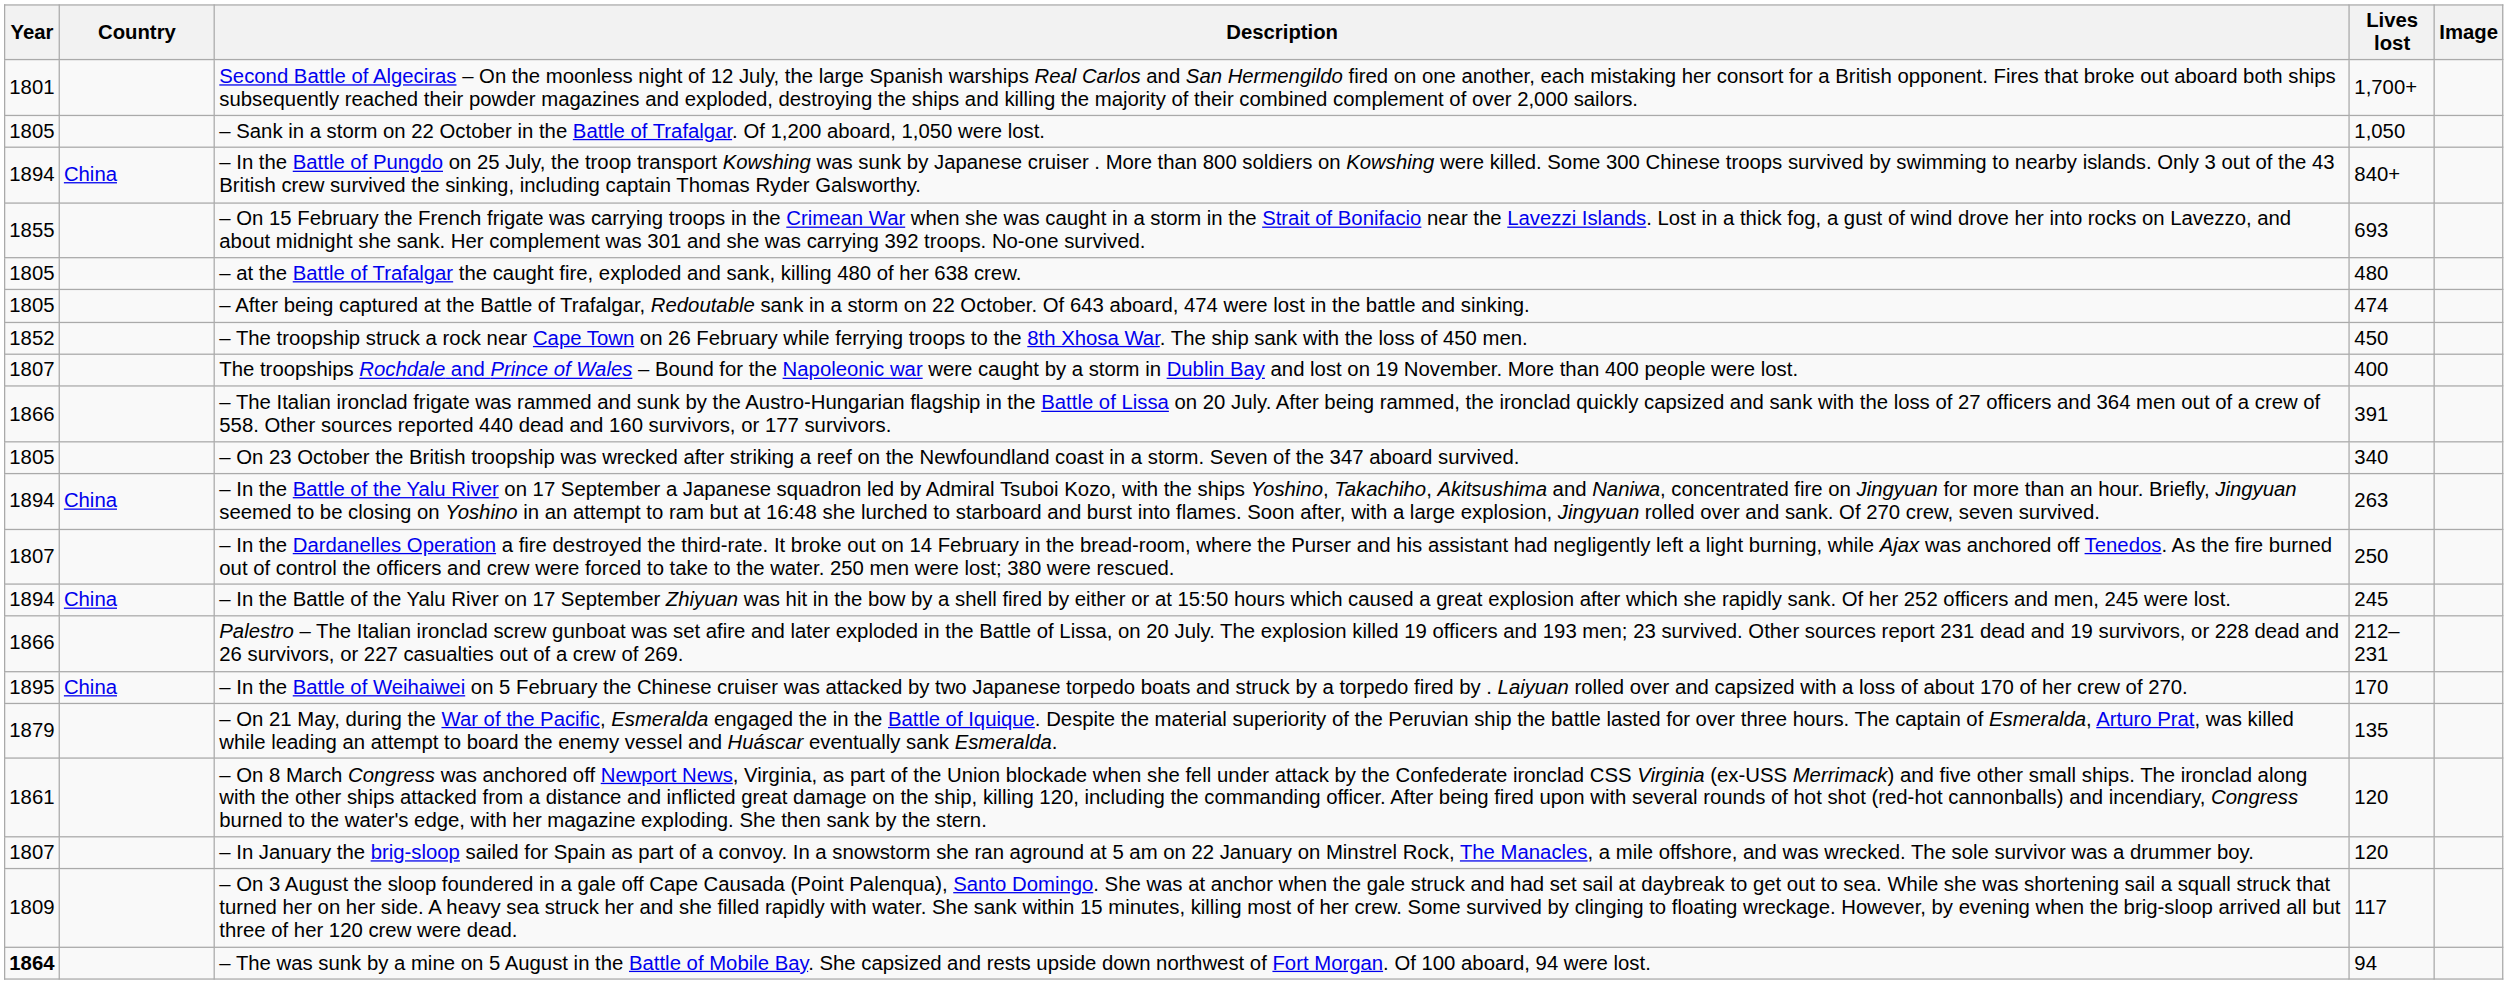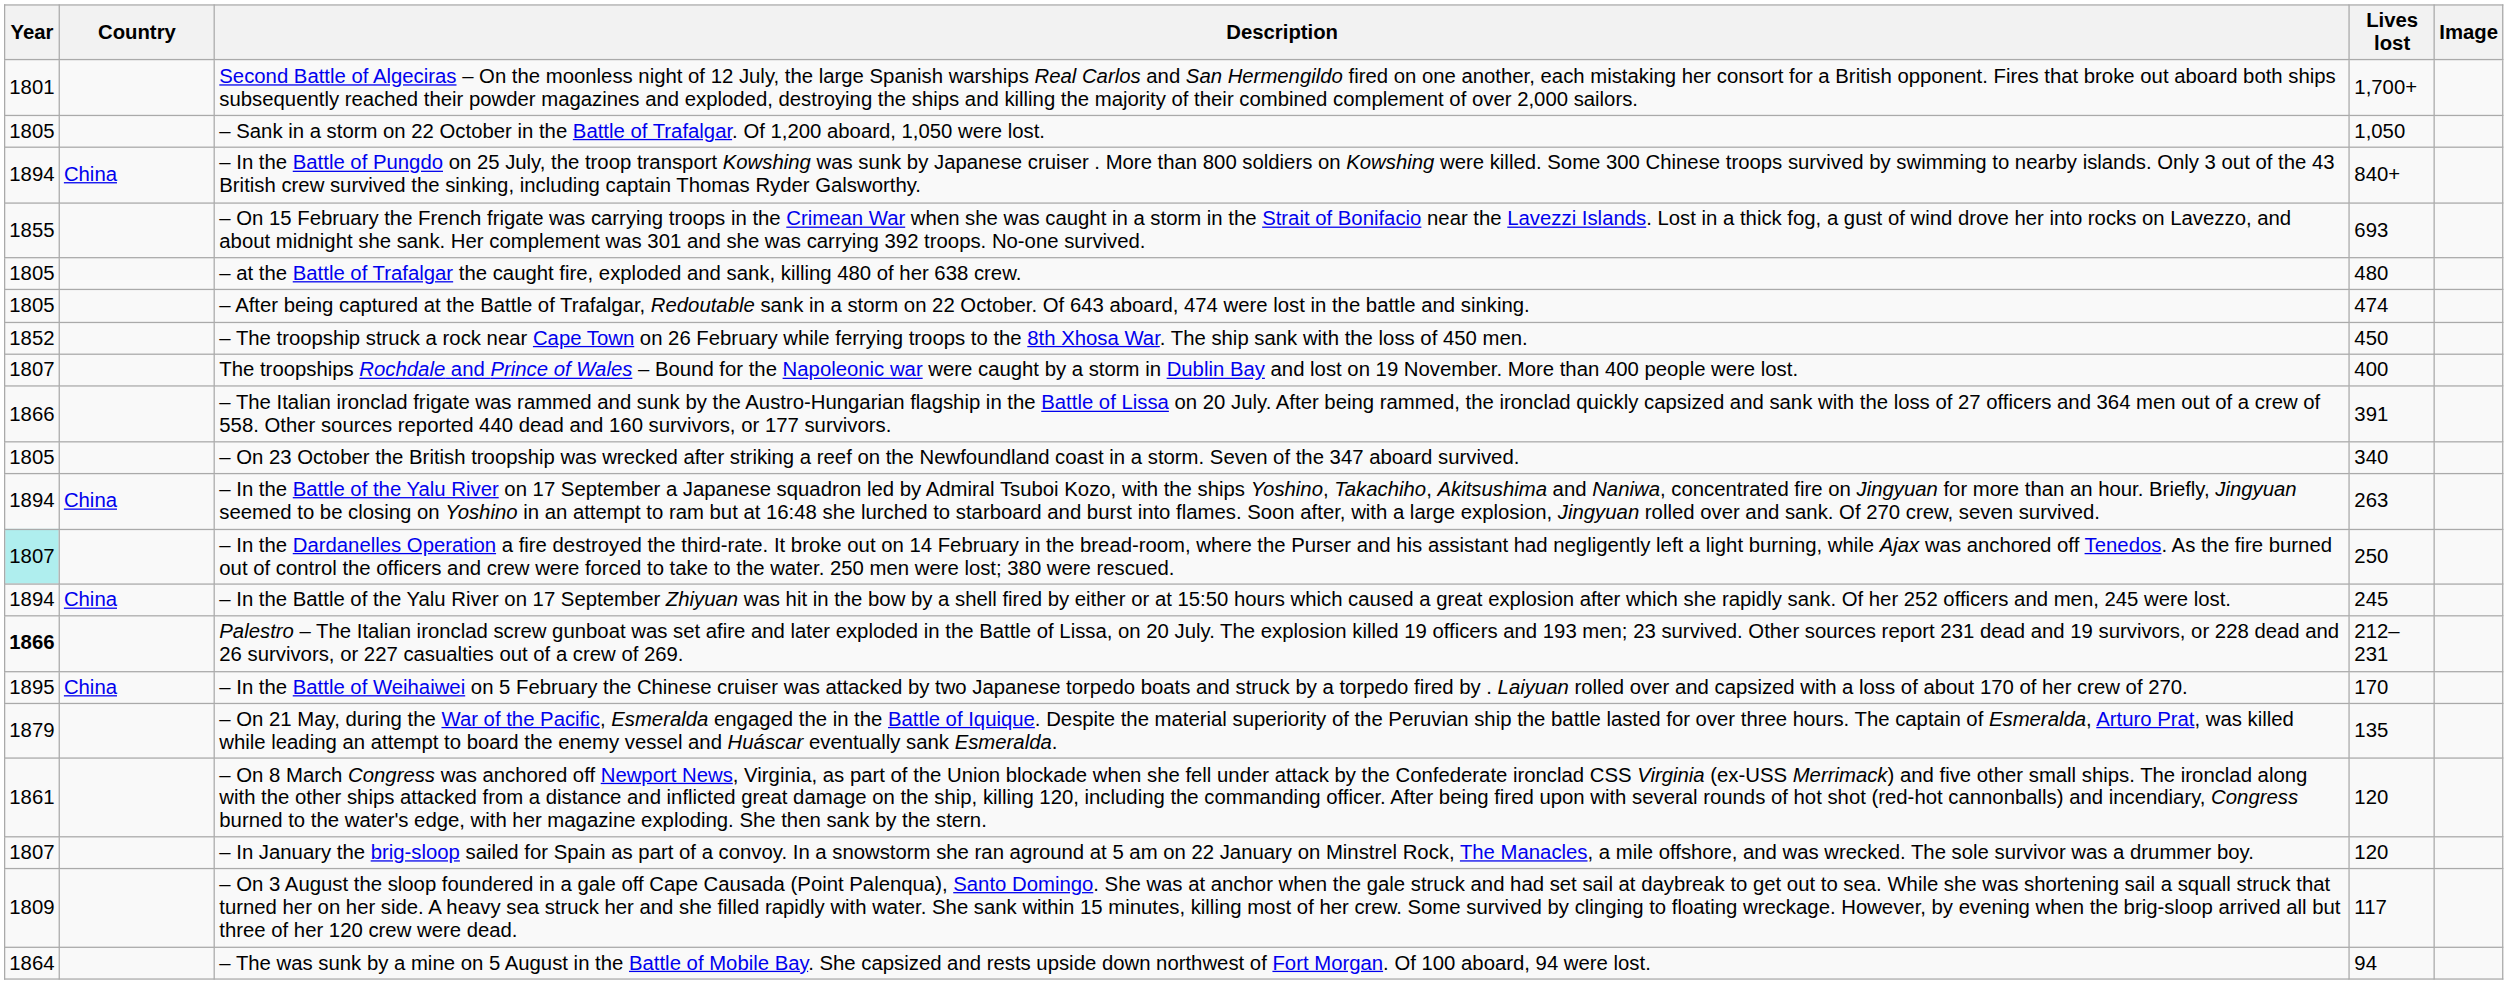(32, 556) no background -> (32, 556) paleturquoise background
(32, 643) normal -> (32, 643) bold
(32, 962) bold -> (32, 962) normal
